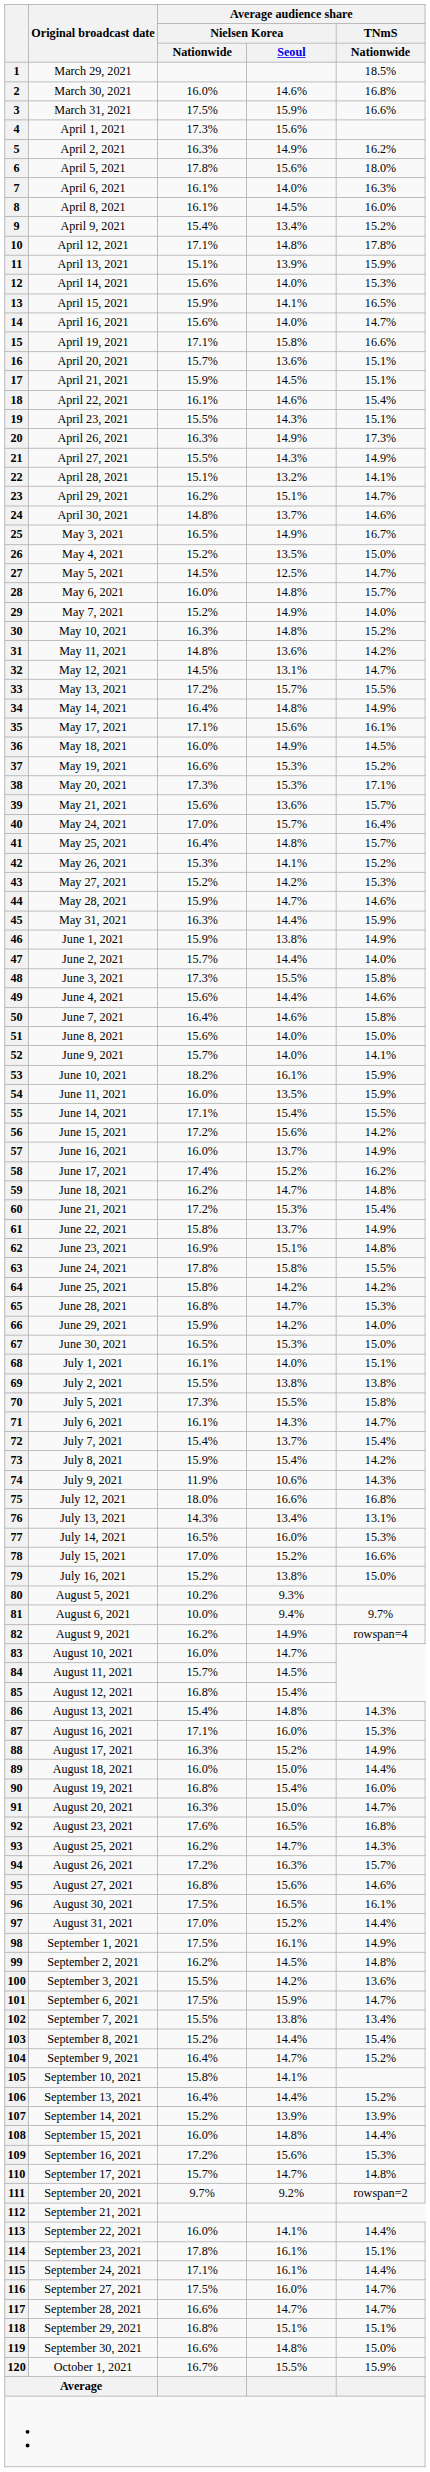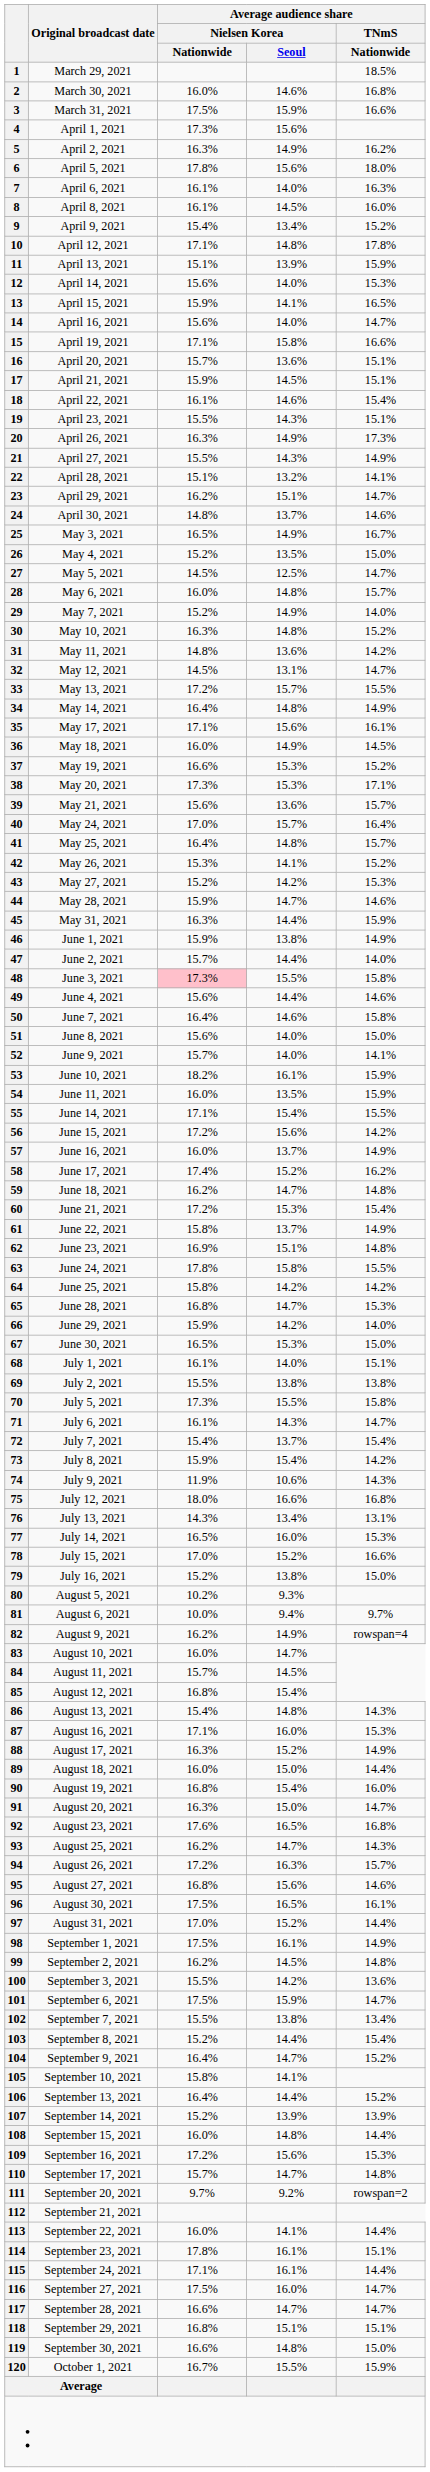(202, 978) no background -> (202, 978) pink background
